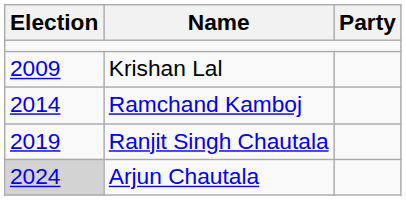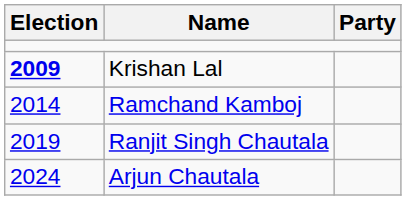(35, 69) normal -> (35, 69) bold
(35, 177) lightgrey background -> (35, 177) no background
